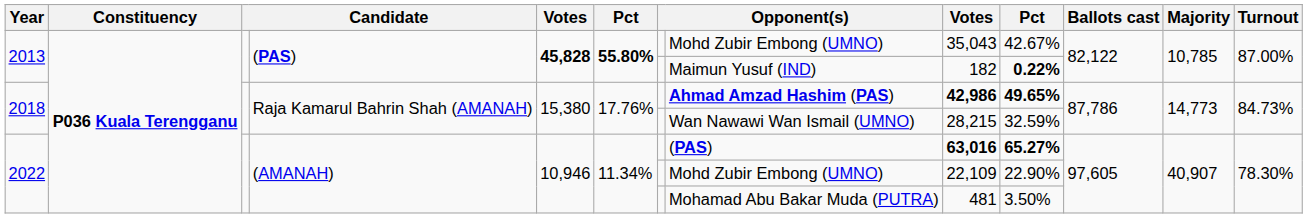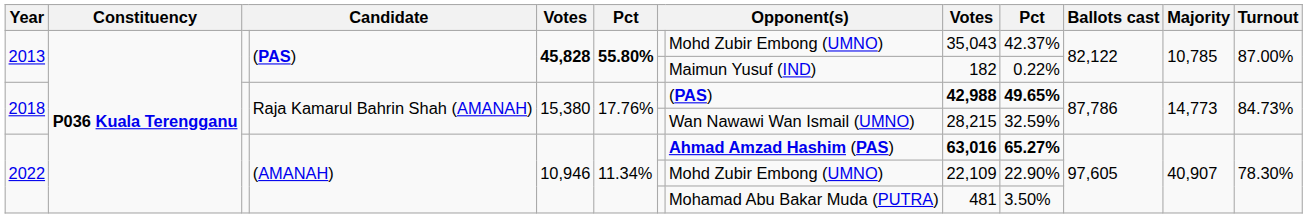(1032, 44) 42.67% -> (1032, 44) 42.37%
(1037, 70) bold -> (1037, 70) normal
(781, 95) Ahmad Amzad Hashim (PAS) -> (691, 95) (PAS)
(971, 95) 42,986 -> (971, 95) 42,988
(691, 147) (PAS) -> (781, 147) Ahmad Amzad Hashim (PAS)
